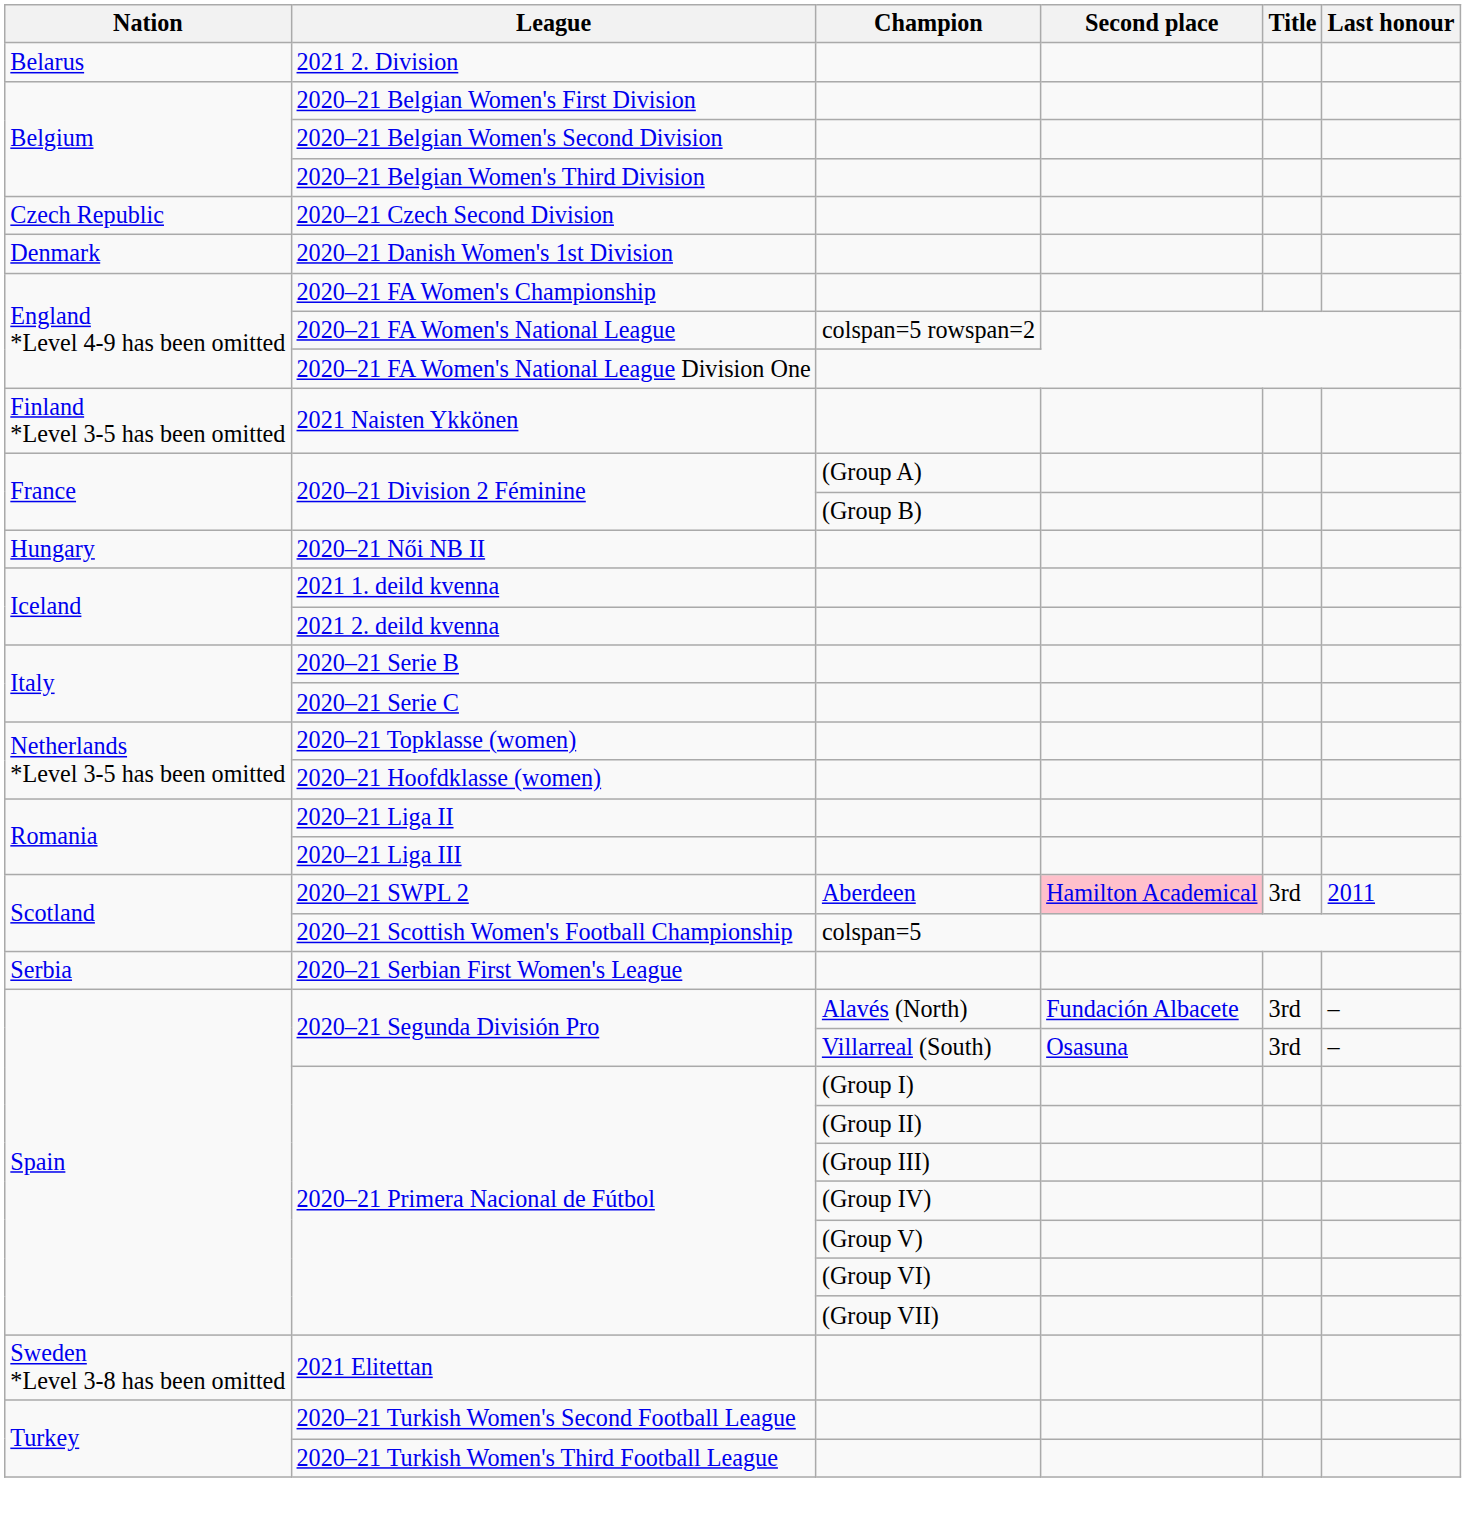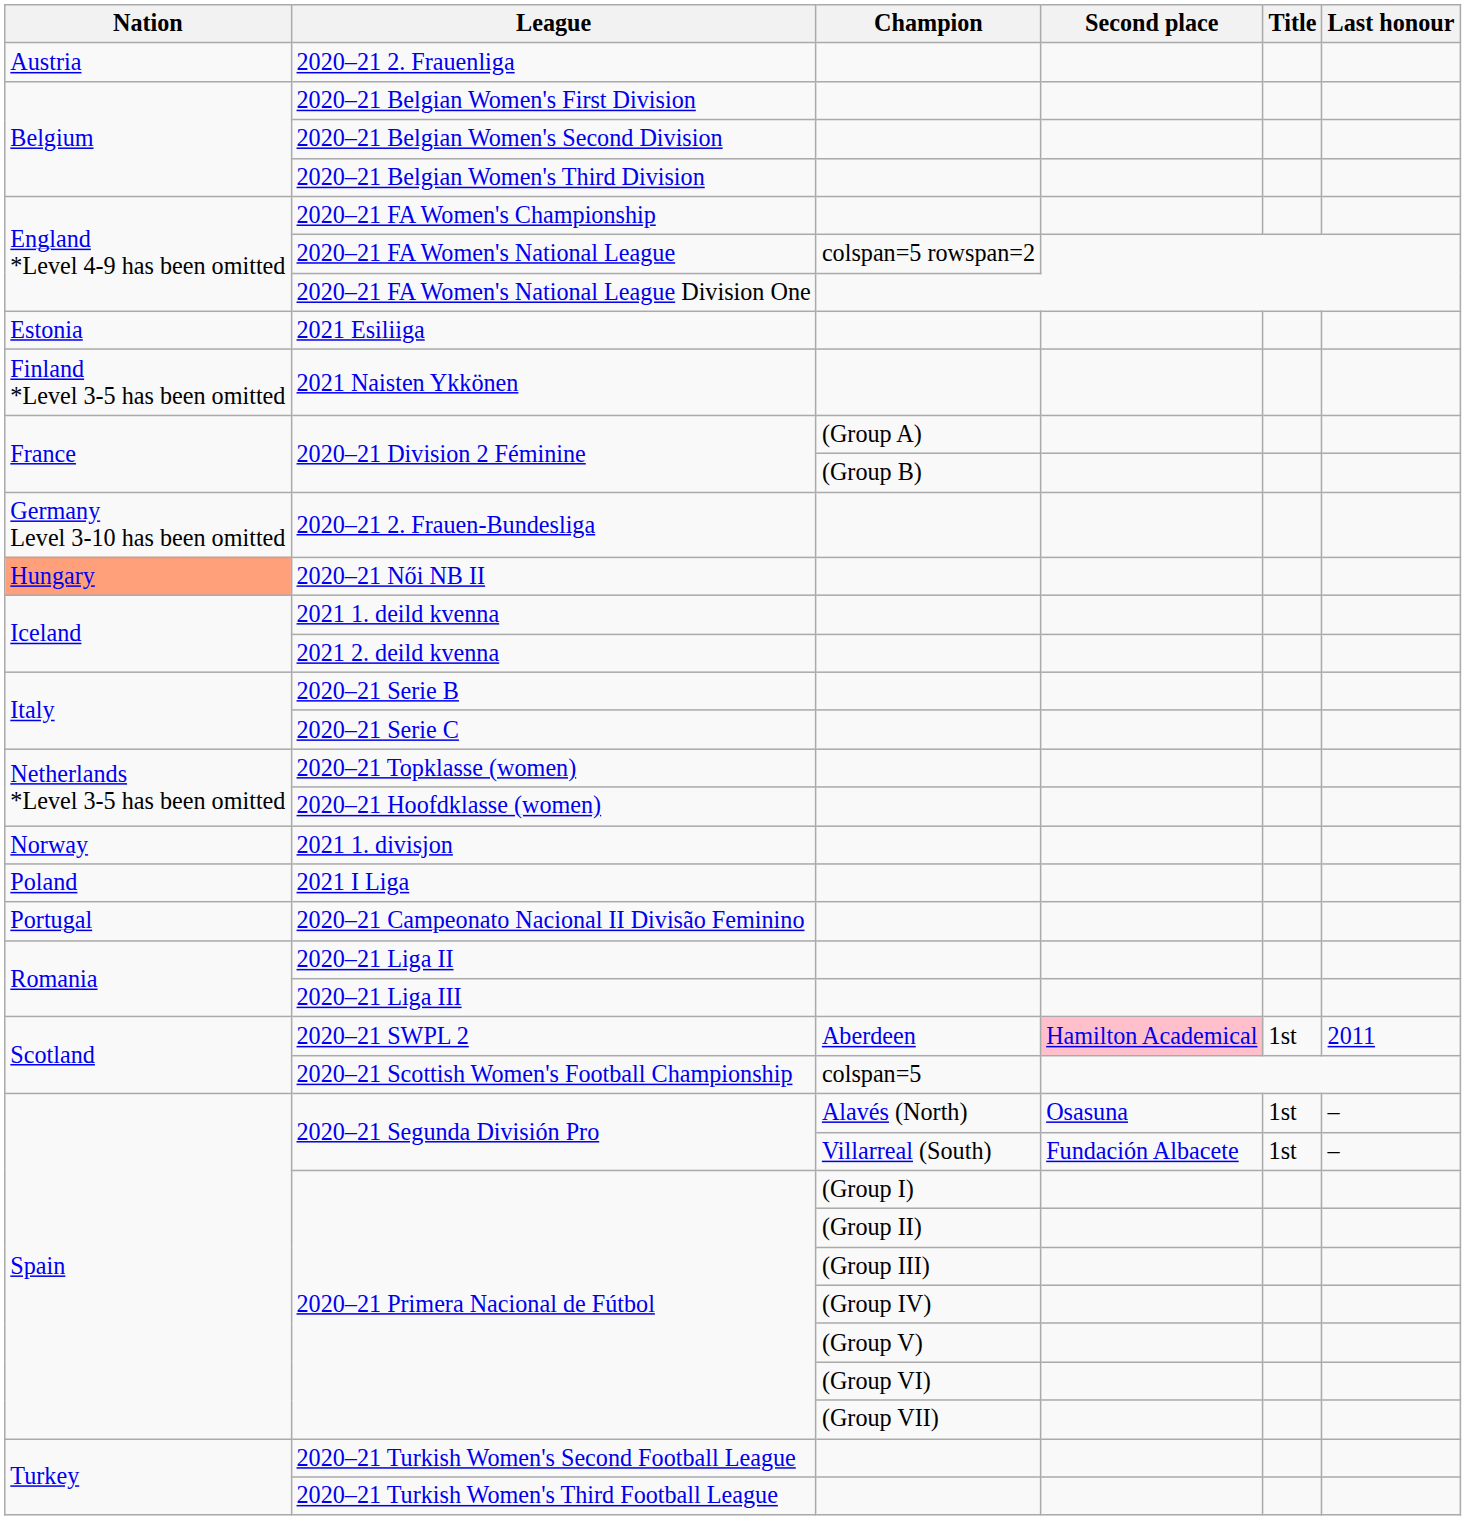+ row: (406, 61)
- row: (377, 61)
- row: (455, 215)
- row: (485, 253)
+ row: (361, 330)
+ row: (446, 524)
(53, 548) no background -> (53, 576) lightsalmon background
+ row: (375, 844)
+ row: (353, 882)
+ row: (551, 920)
(1285, 893) 3rd -> (1283, 1035) 1st
- row: (489, 970)
(1142, 1008) Fundación Albacete -> (1087, 1112) Osasuna
(1285, 1008) 3rd -> (1283, 1112) 1st
(1087, 1047) Osasuna -> (1142, 1150) Fundación Albacete
(1285, 1047) 3rd -> (1283, 1150) 1st
- row: (365, 1367)
